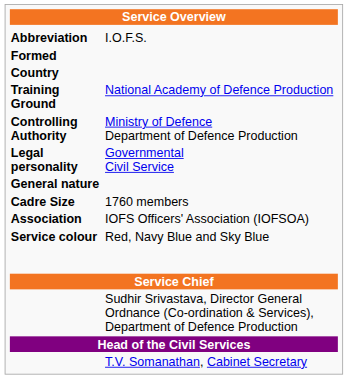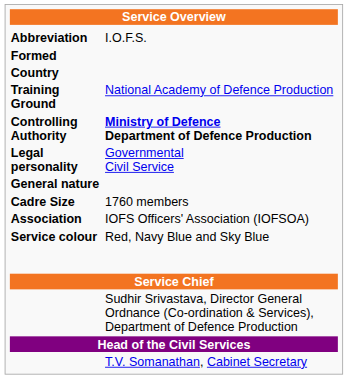(201, 128) normal -> (208, 128) bold
